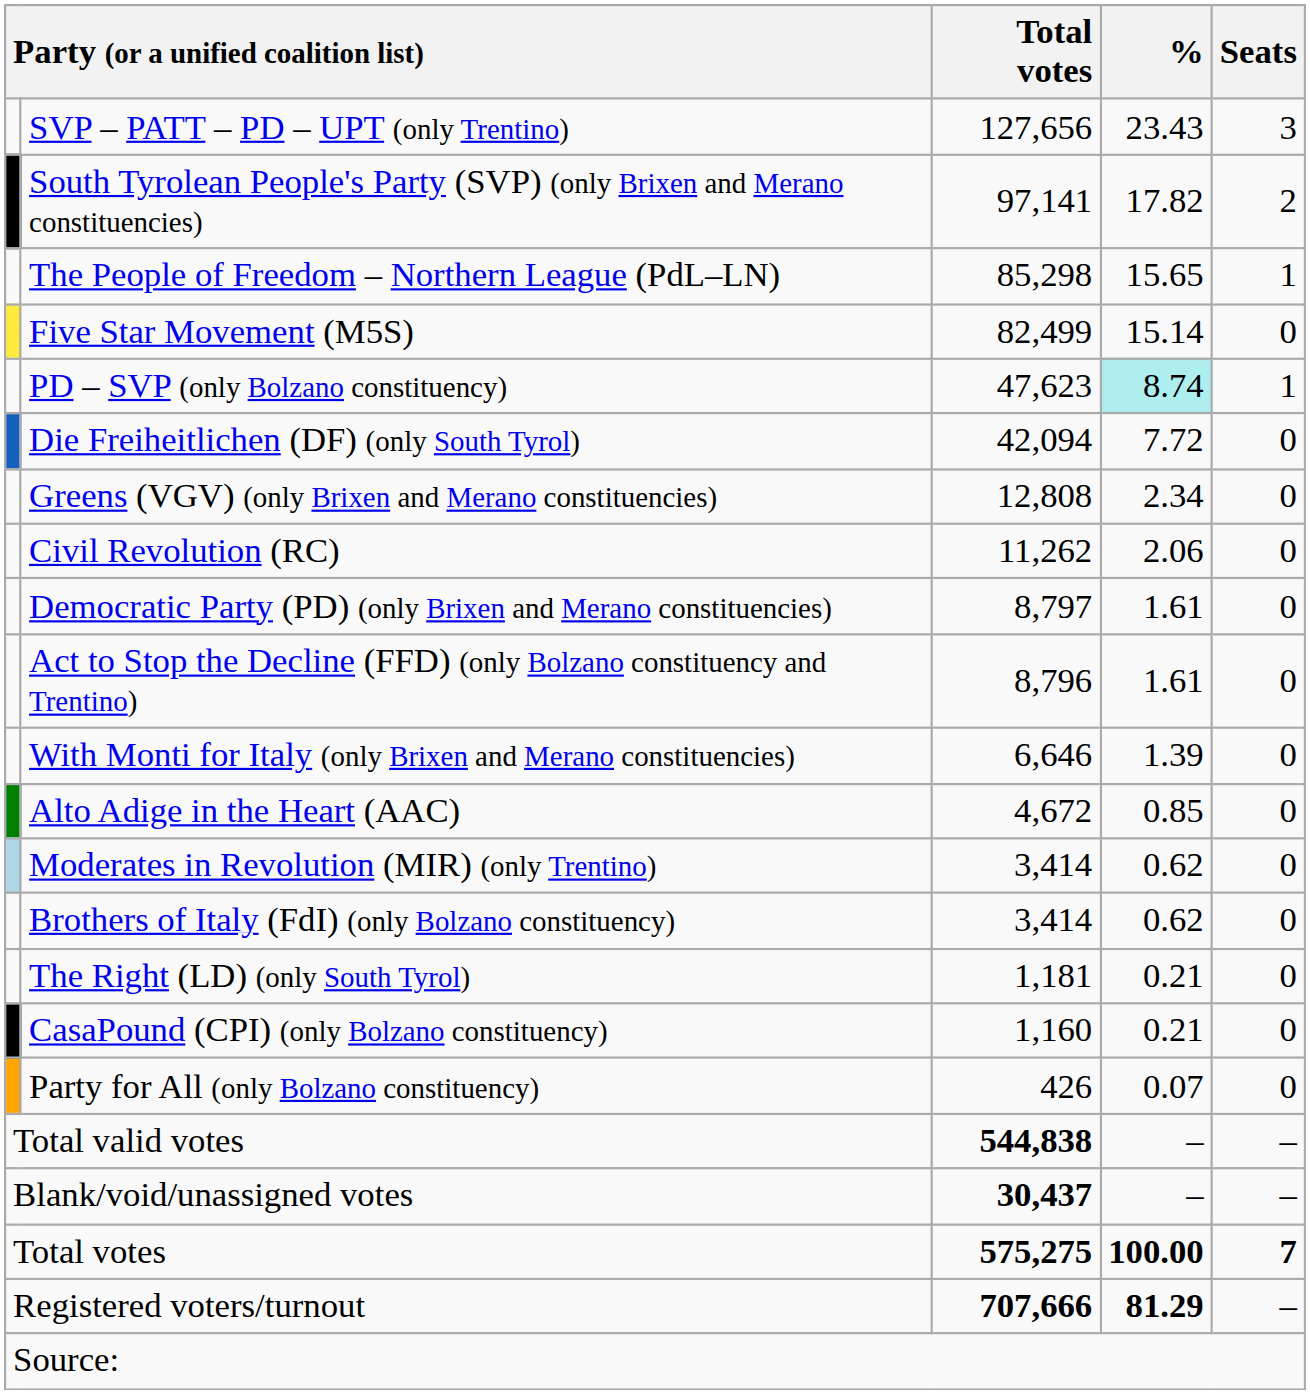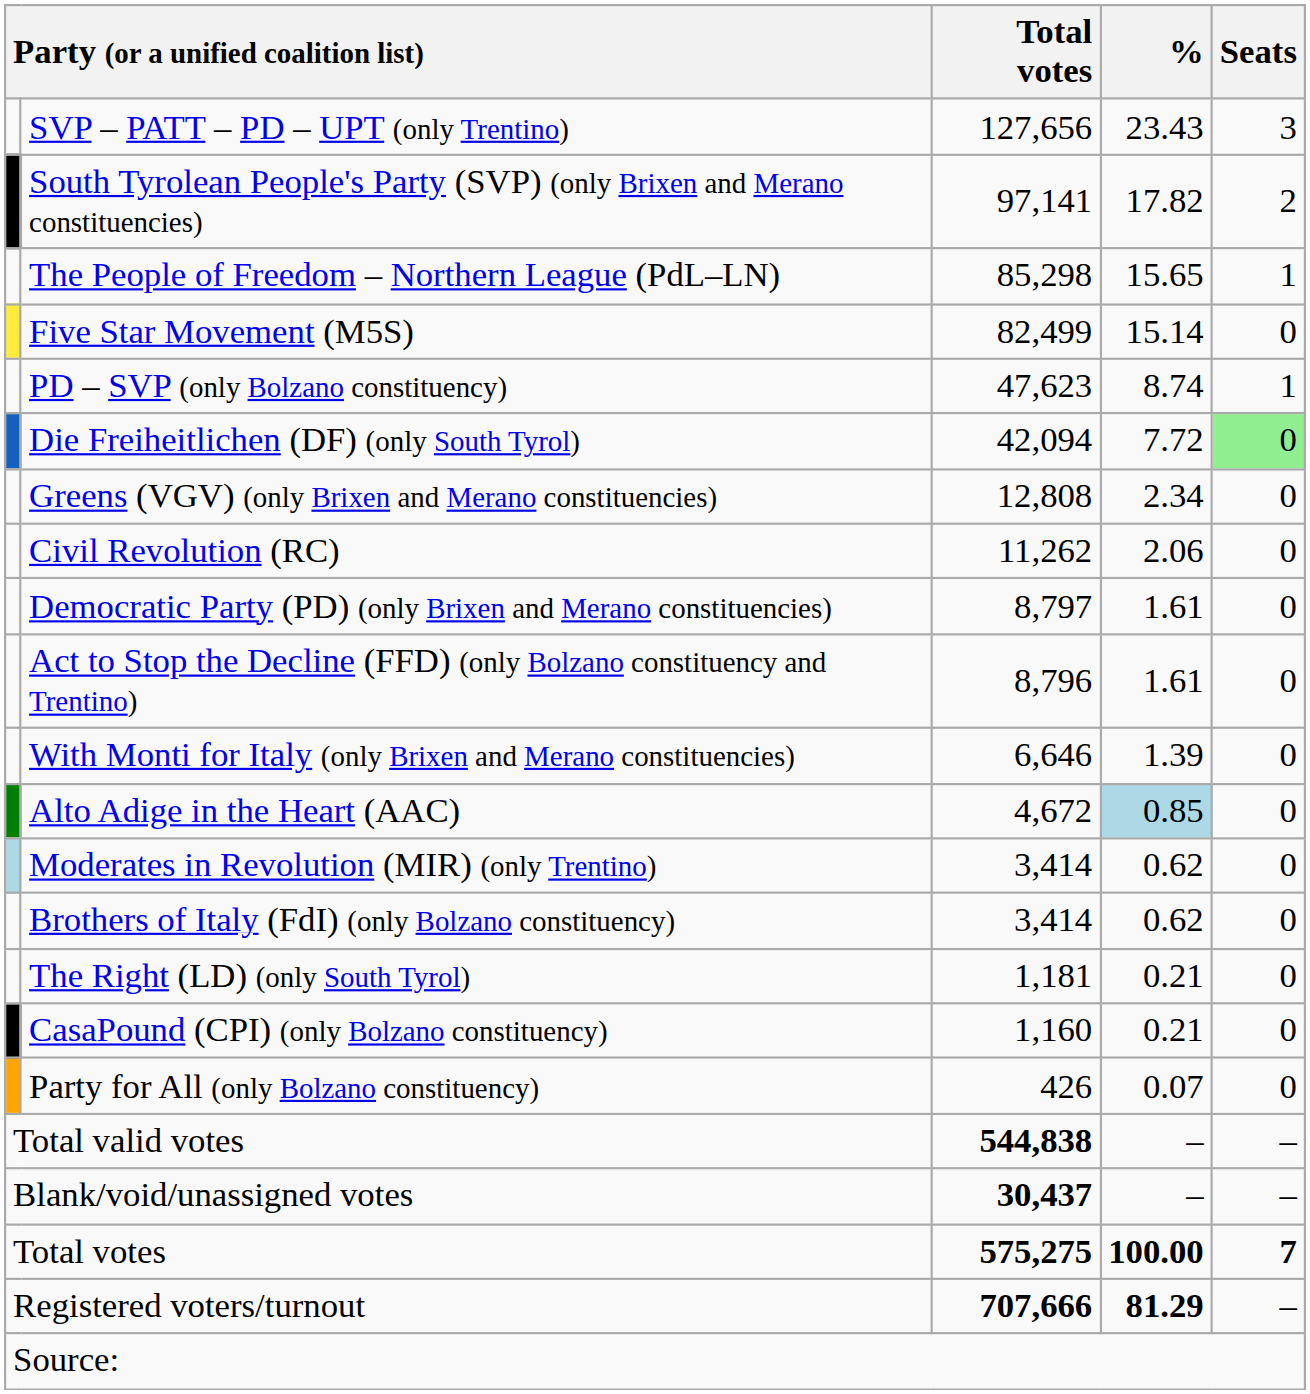(1173, 385) paleturquoise background -> (1173, 385) no background
(1288, 440) no background -> (1288, 440) lightgreen background
(1173, 809) no background -> (1173, 809) lightblue background
